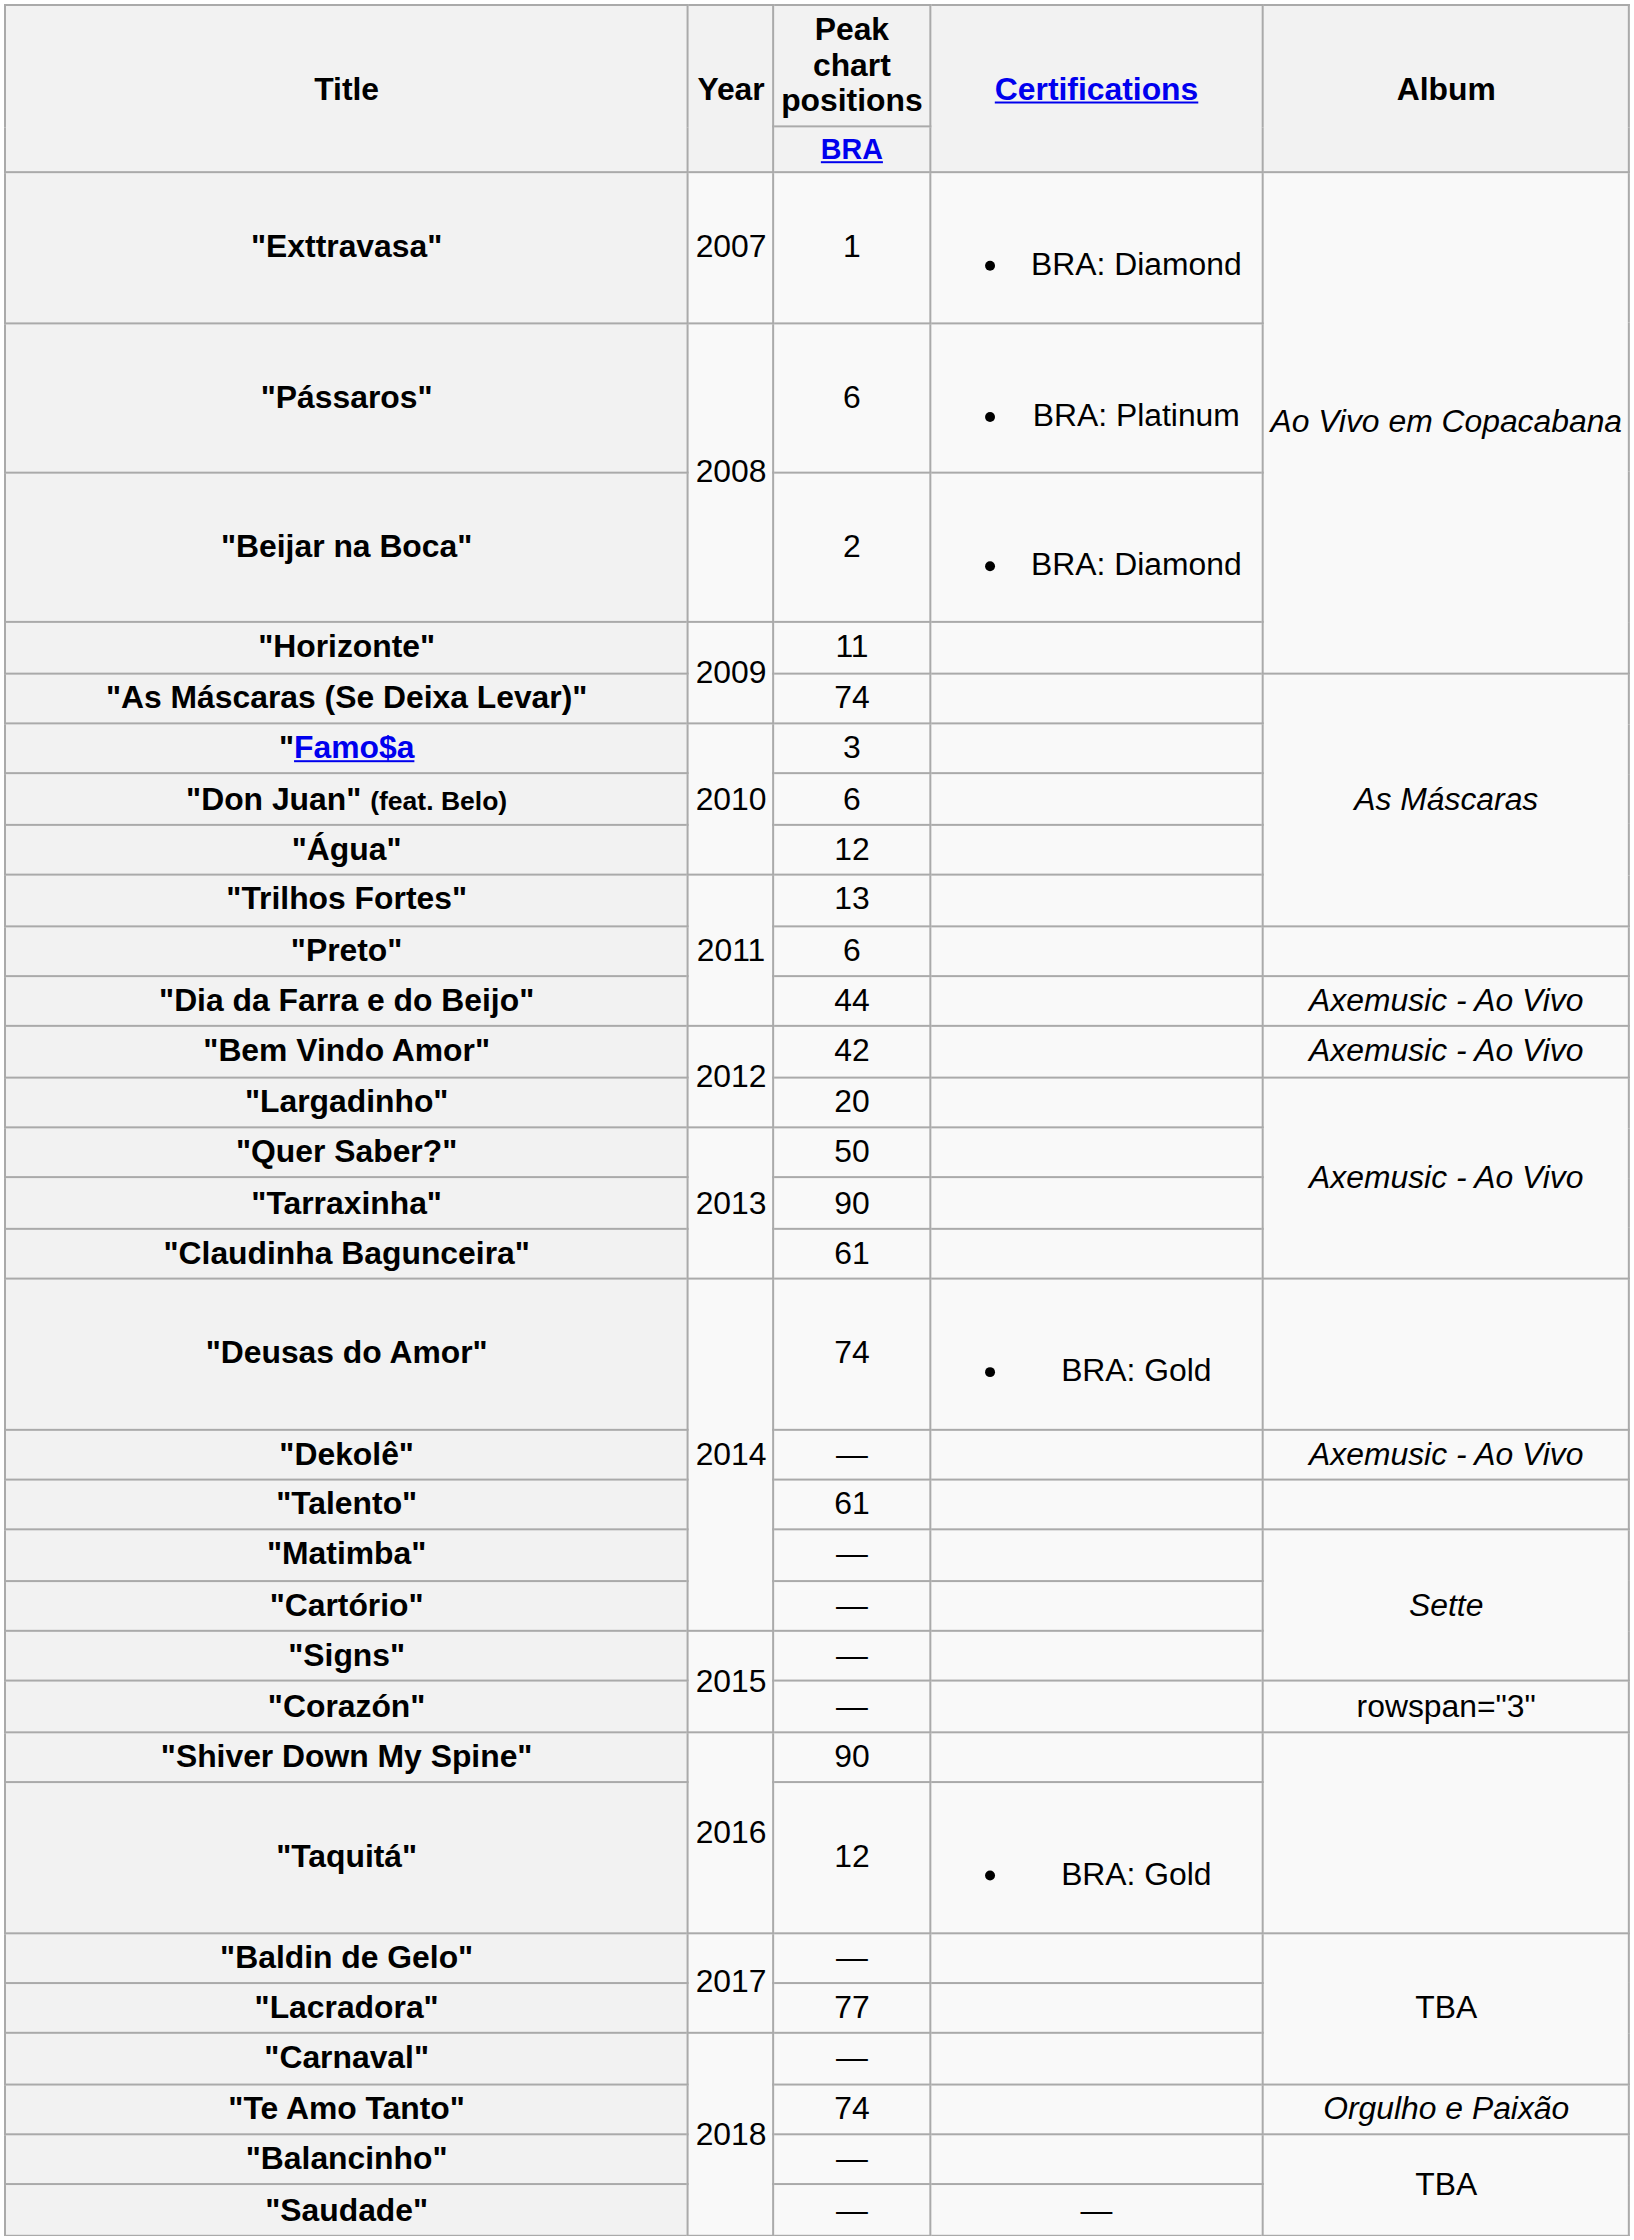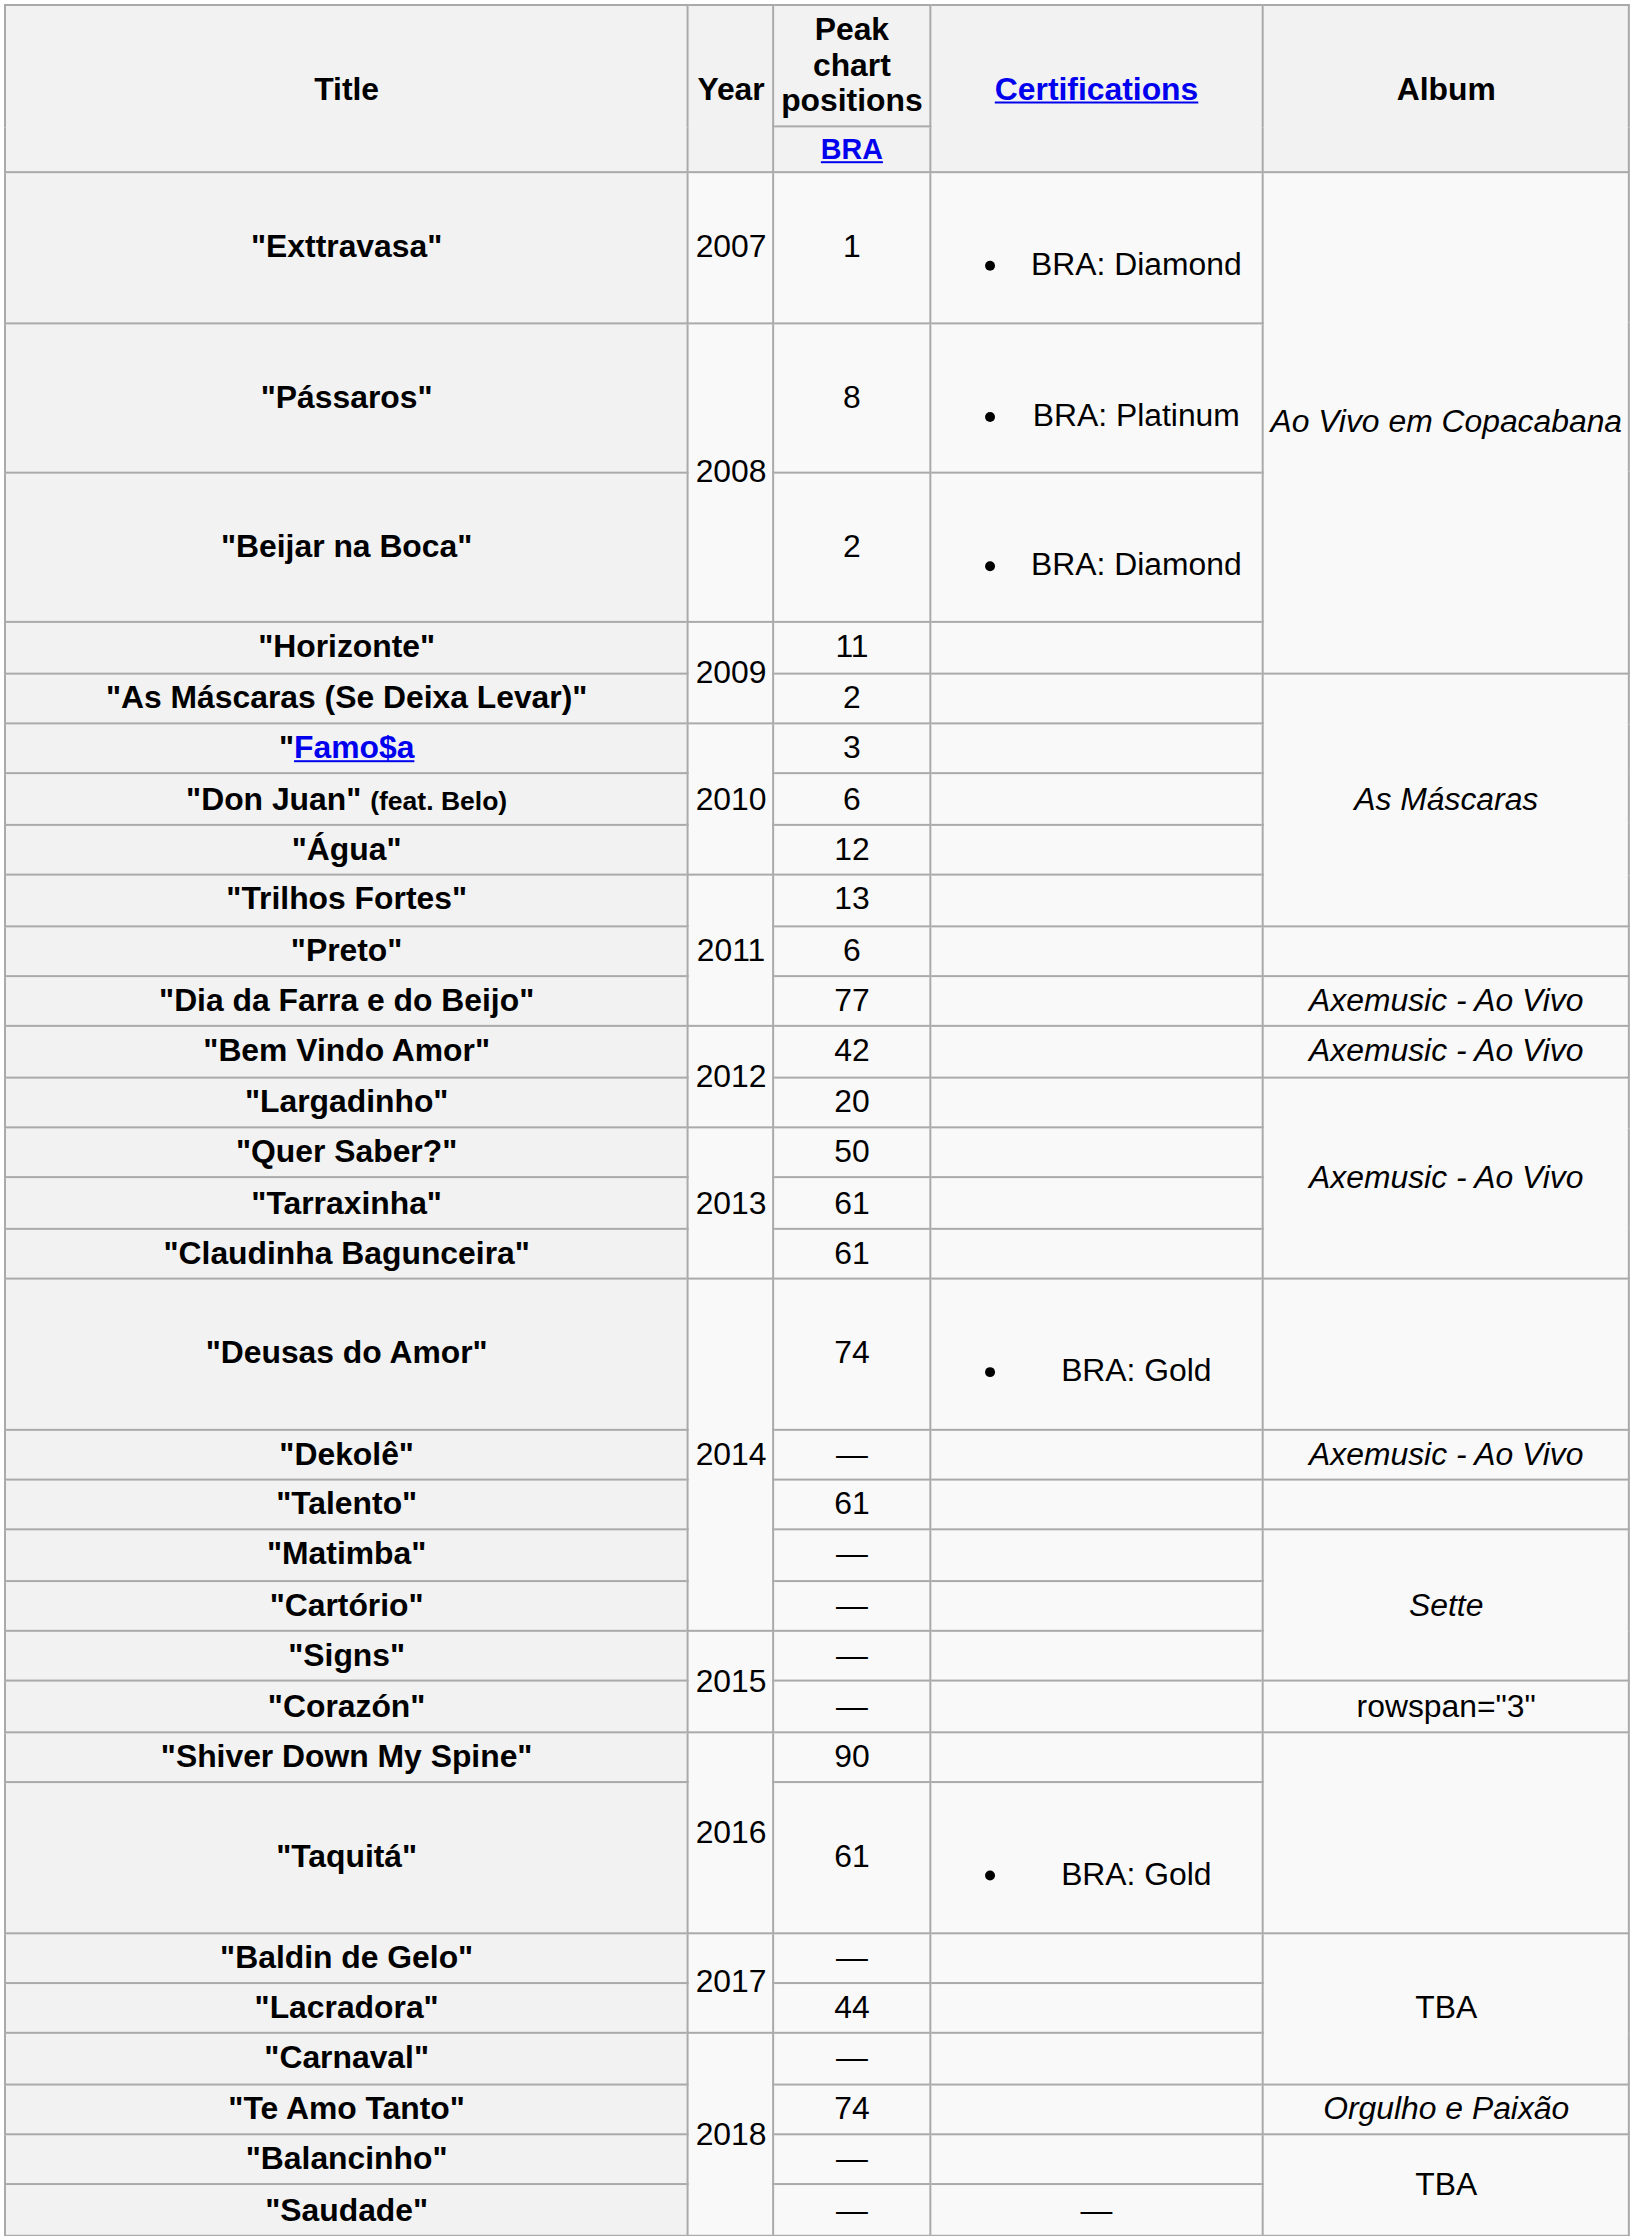(852, 396) 6 -> (852, 396) 8
(852, 697) 74 -> (852, 697) 2
(852, 1000) 44 -> (852, 1000) 77
(852, 1202) 90 -> (852, 1202) 61
(852, 1856) 12 -> (852, 1856) 61
(852, 2007) 77 -> (852, 2007) 44
